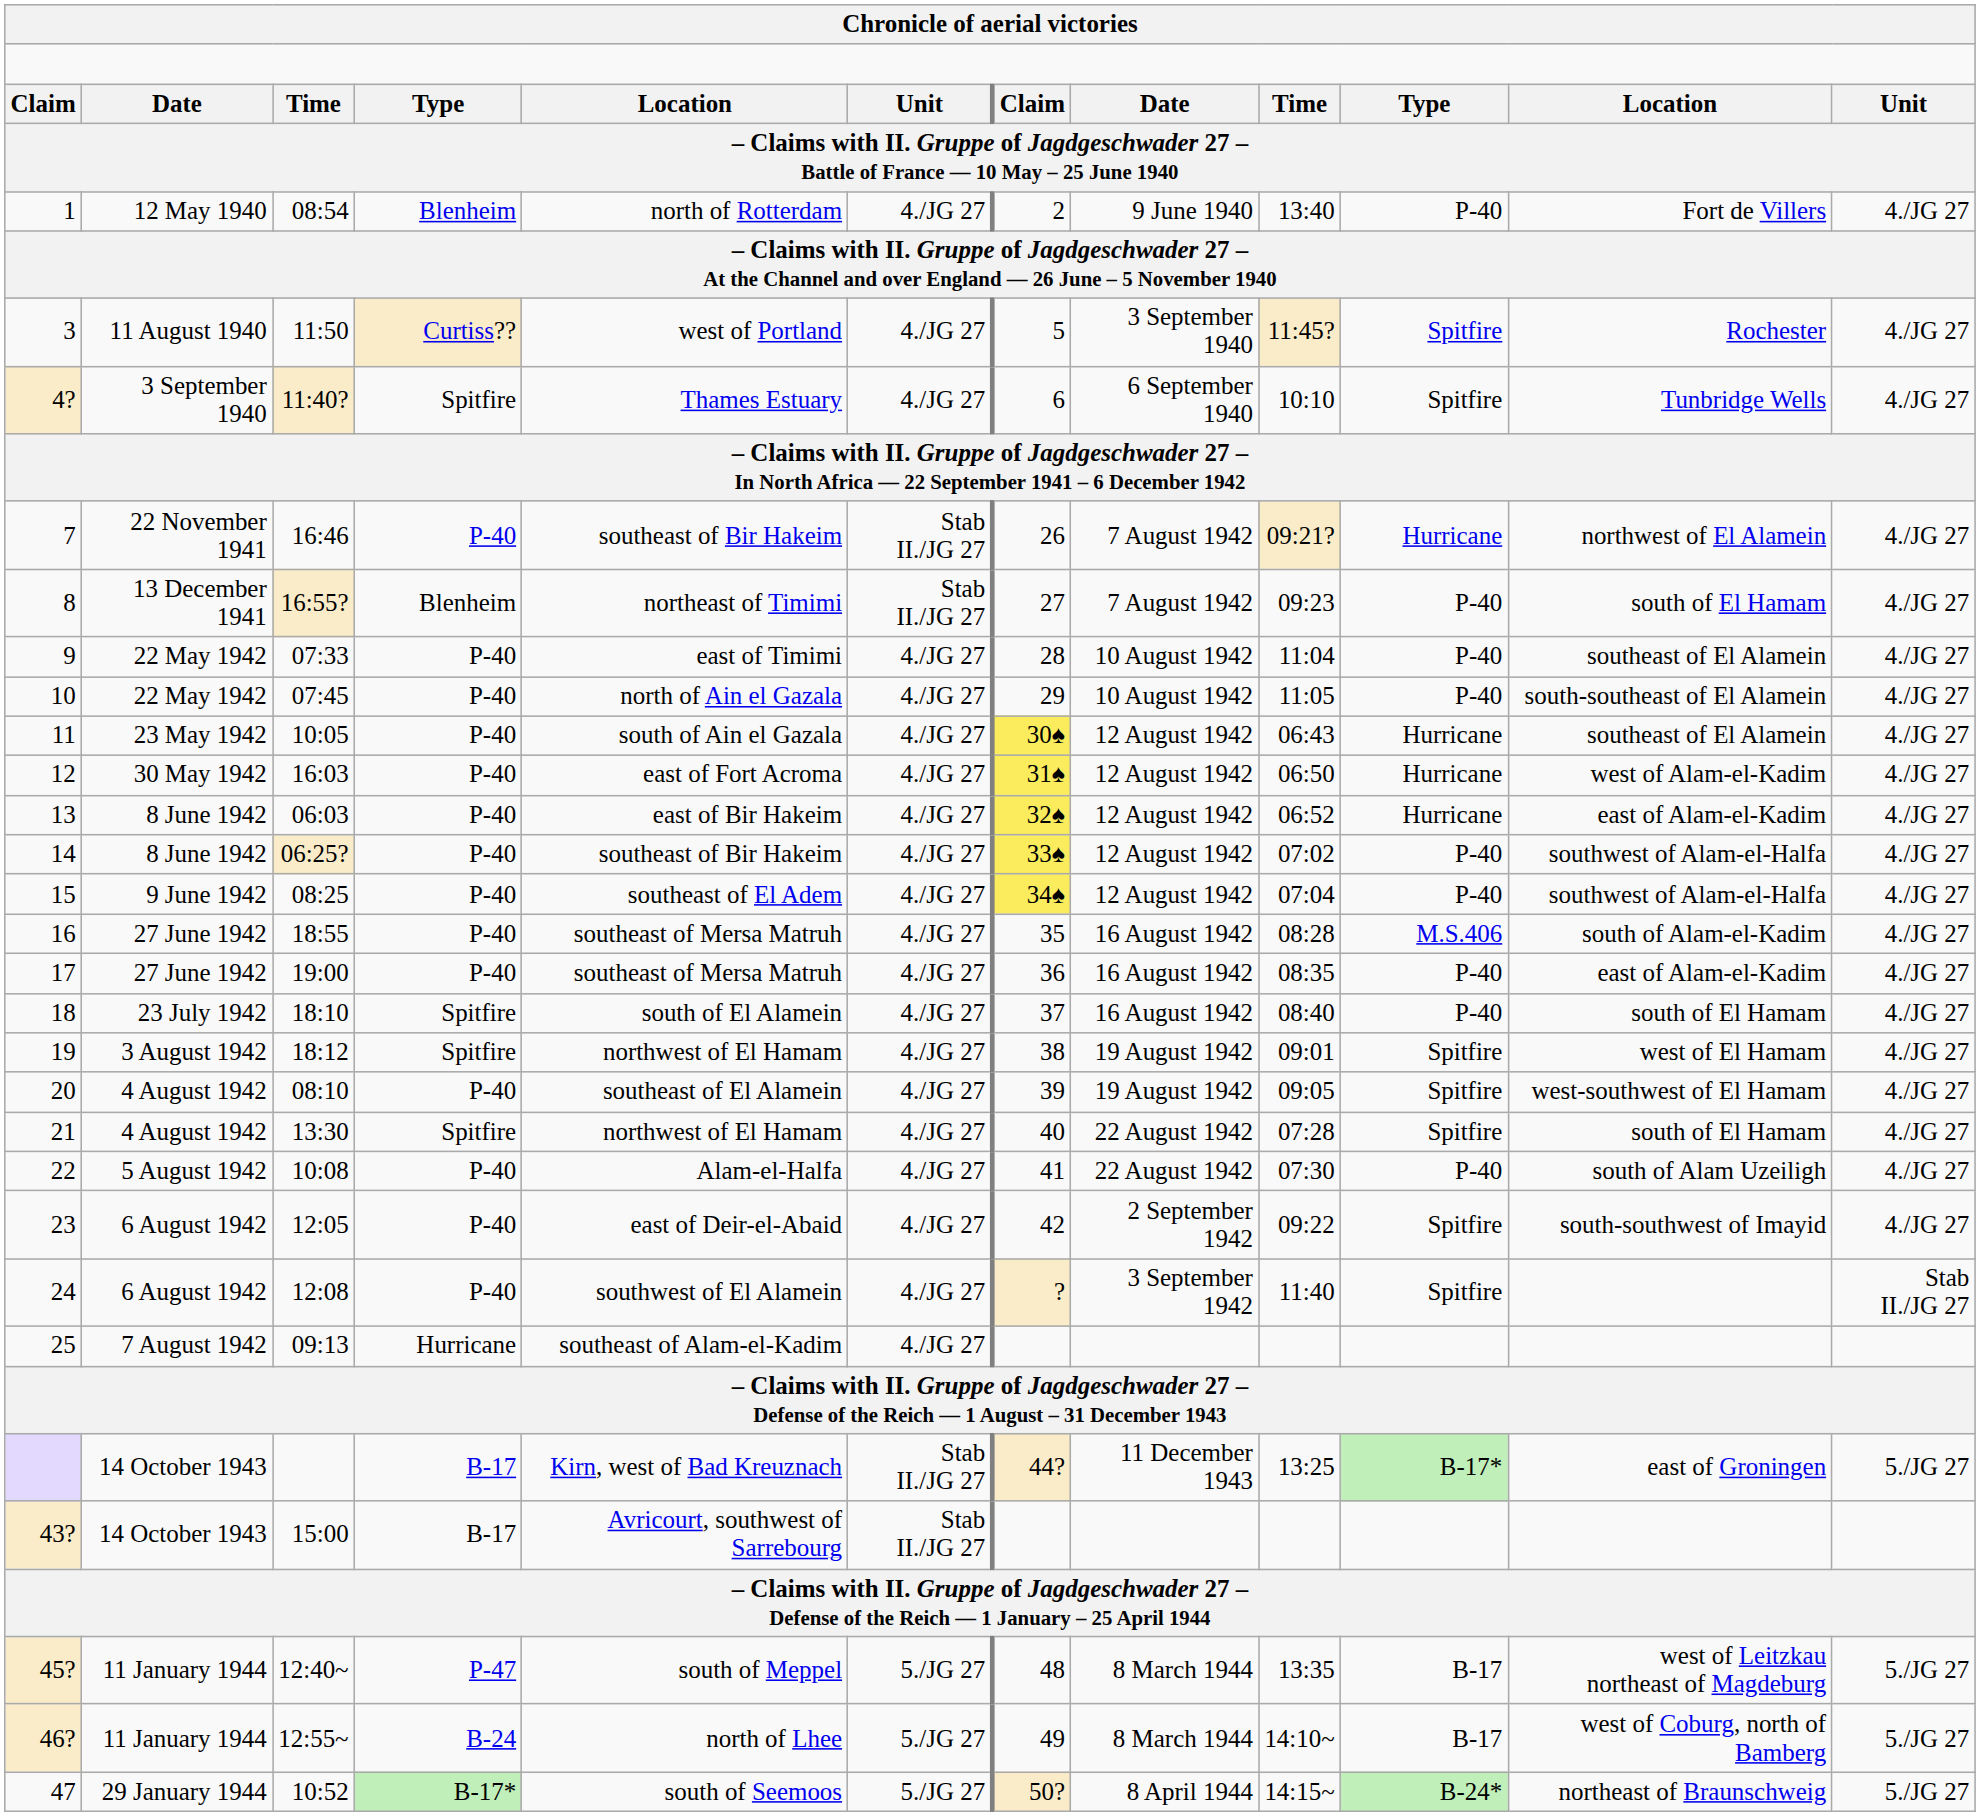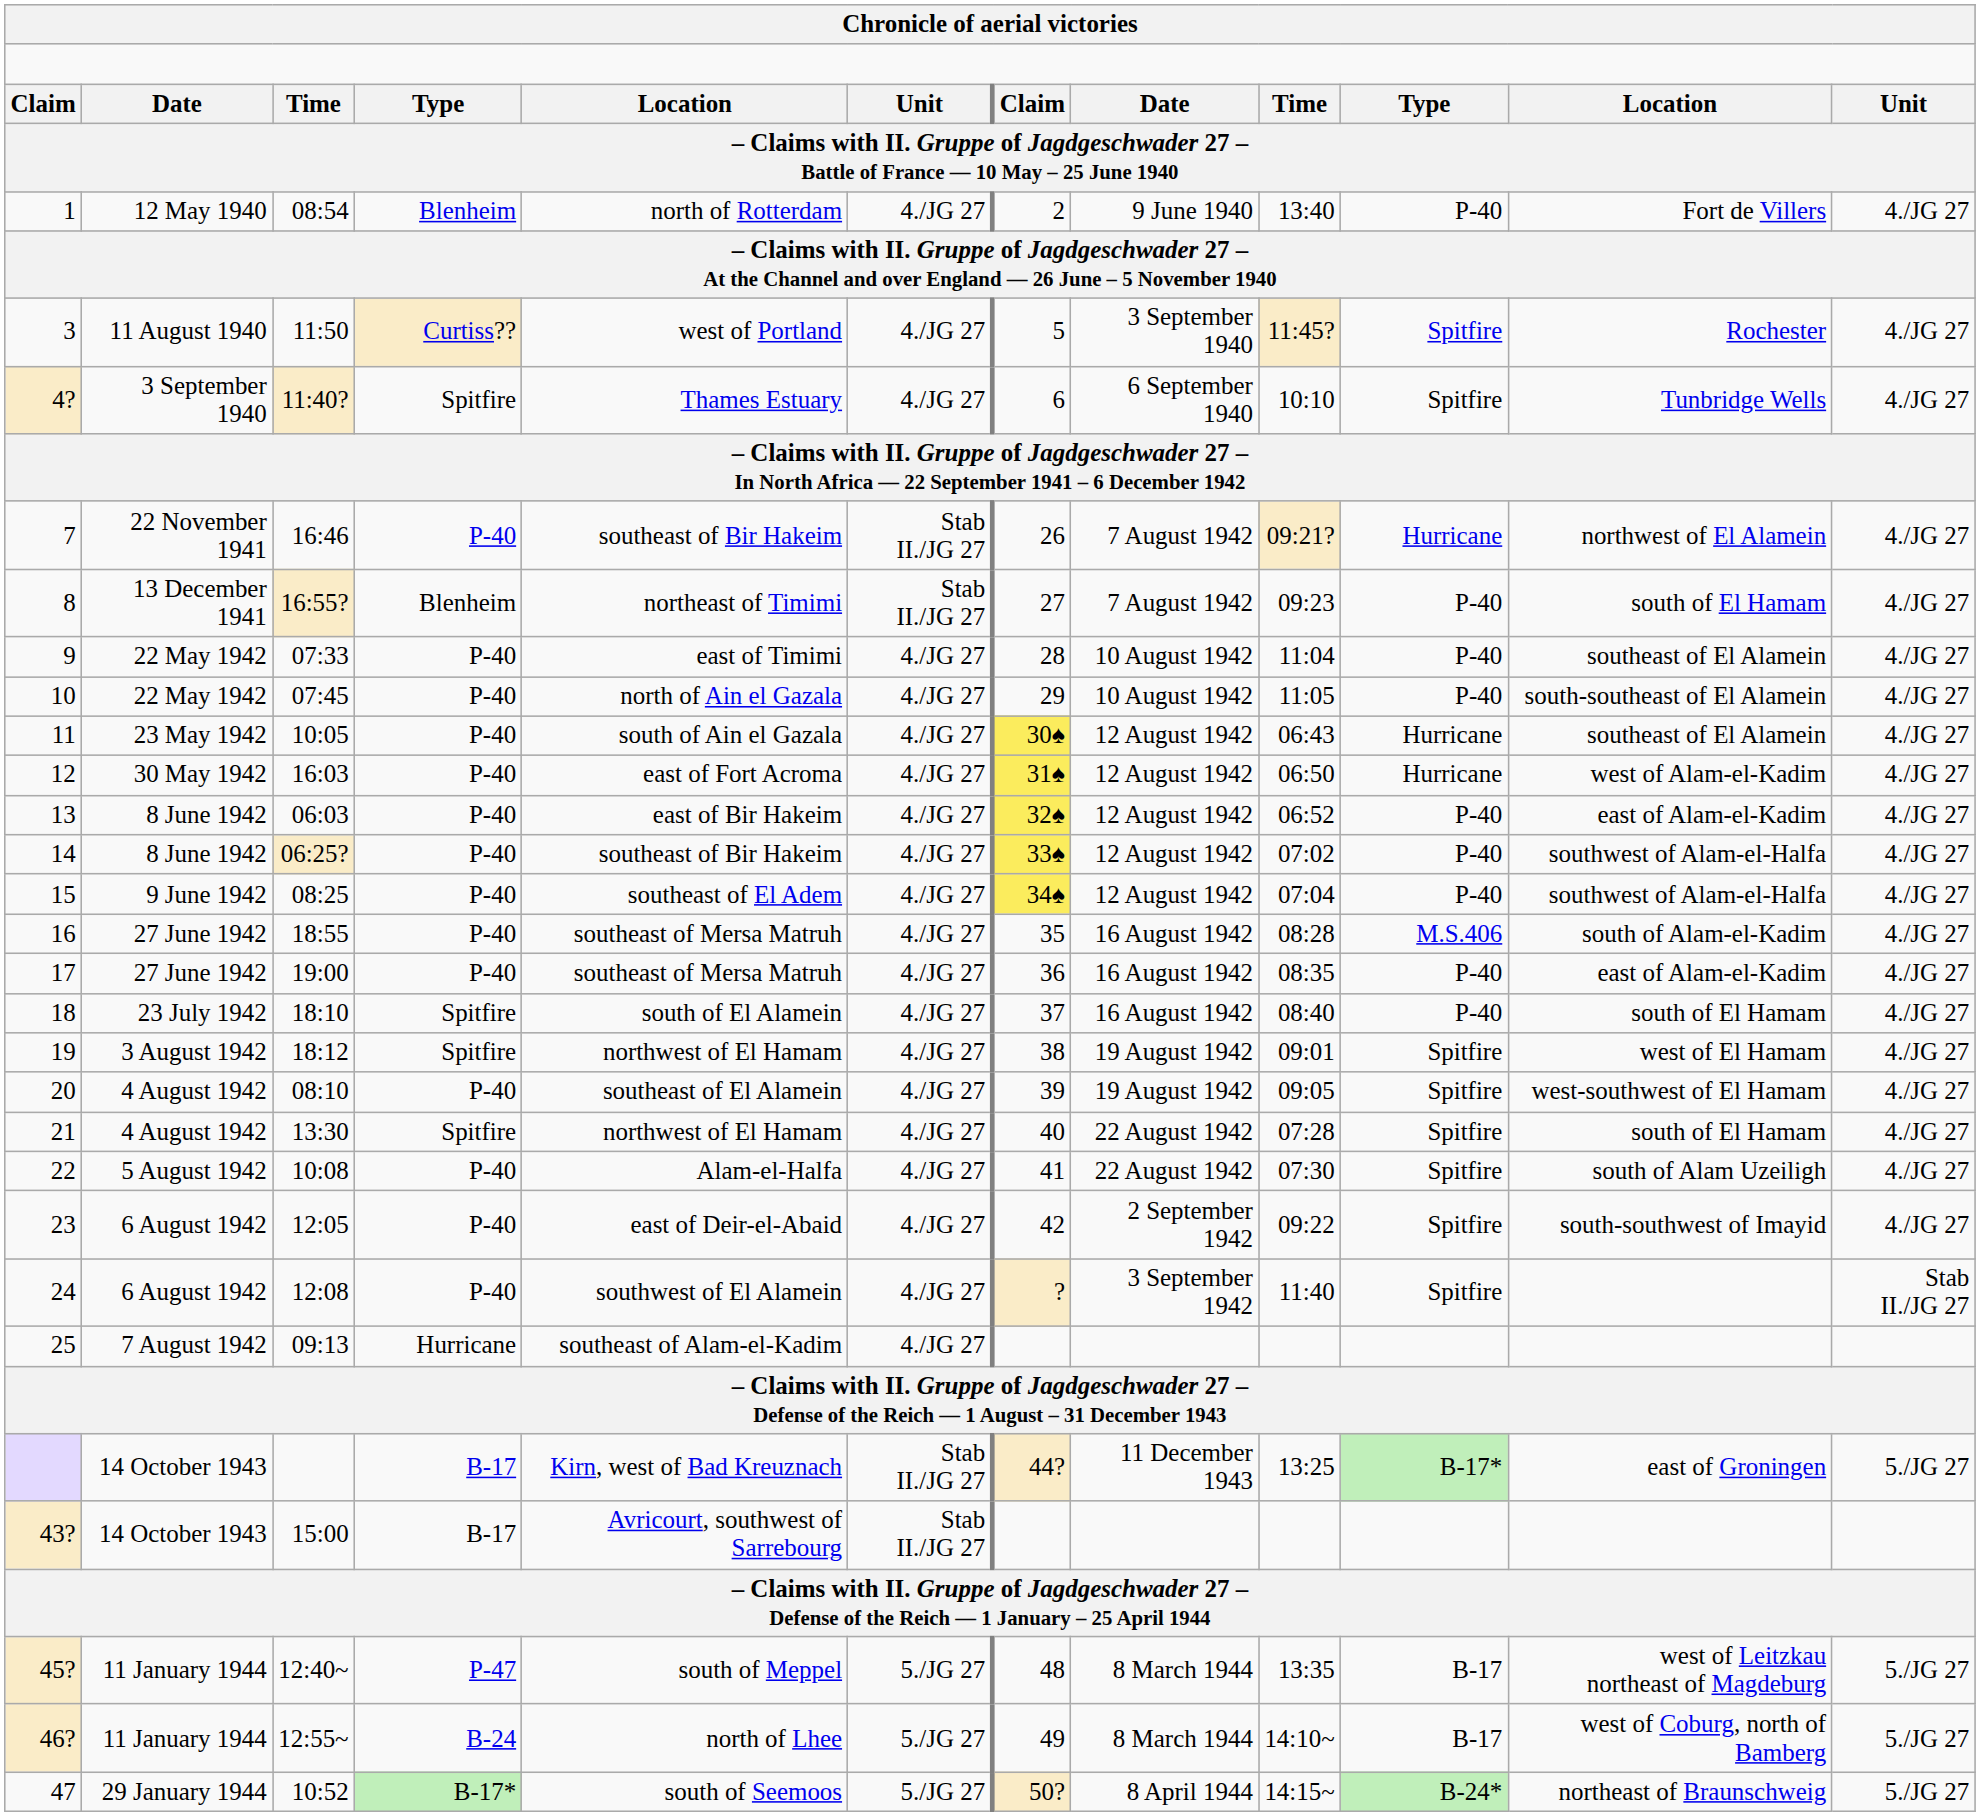(1452, 814) Hurricane -> (1479, 814) P-40
(1479, 1170) P-40 -> (1465, 1170) Spitfire
